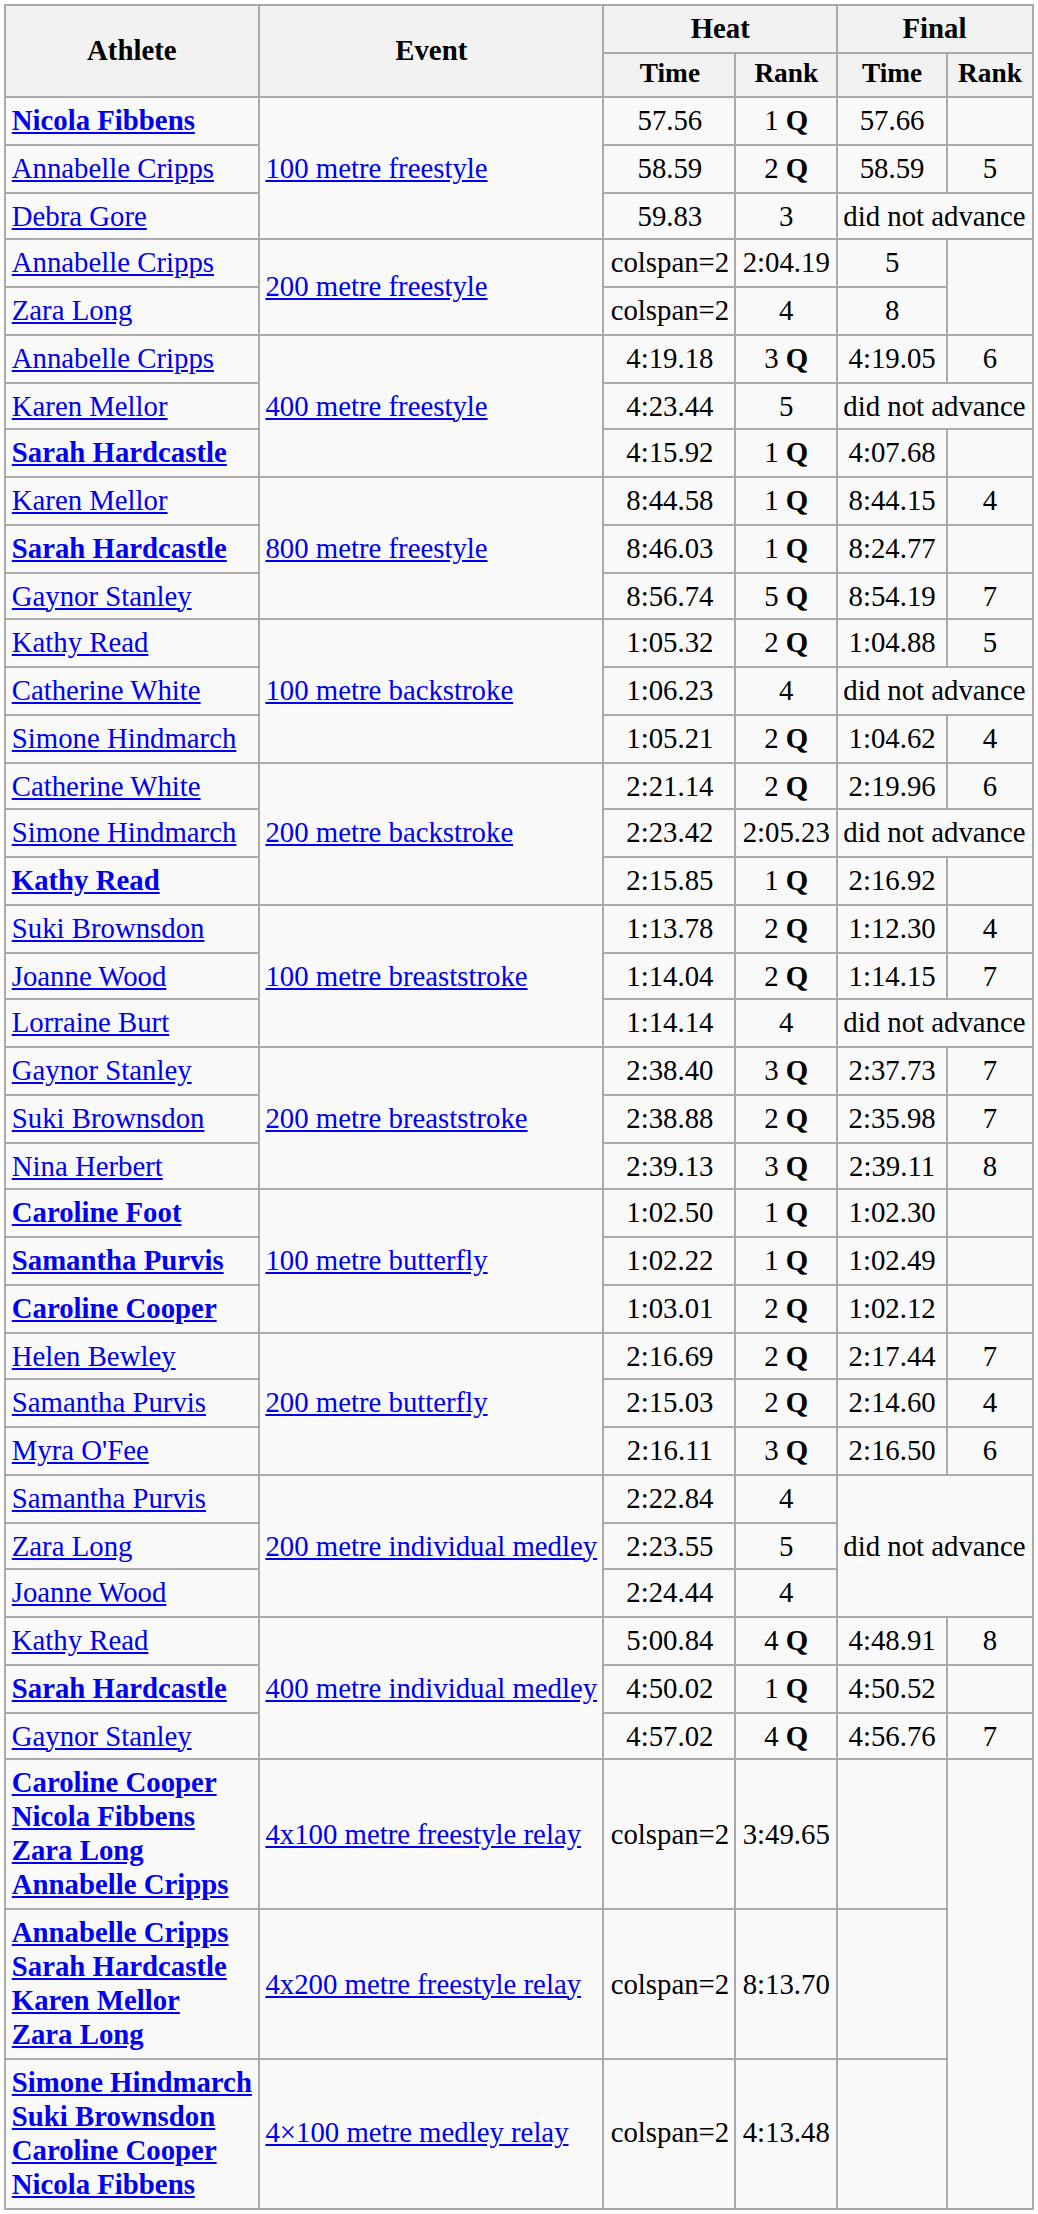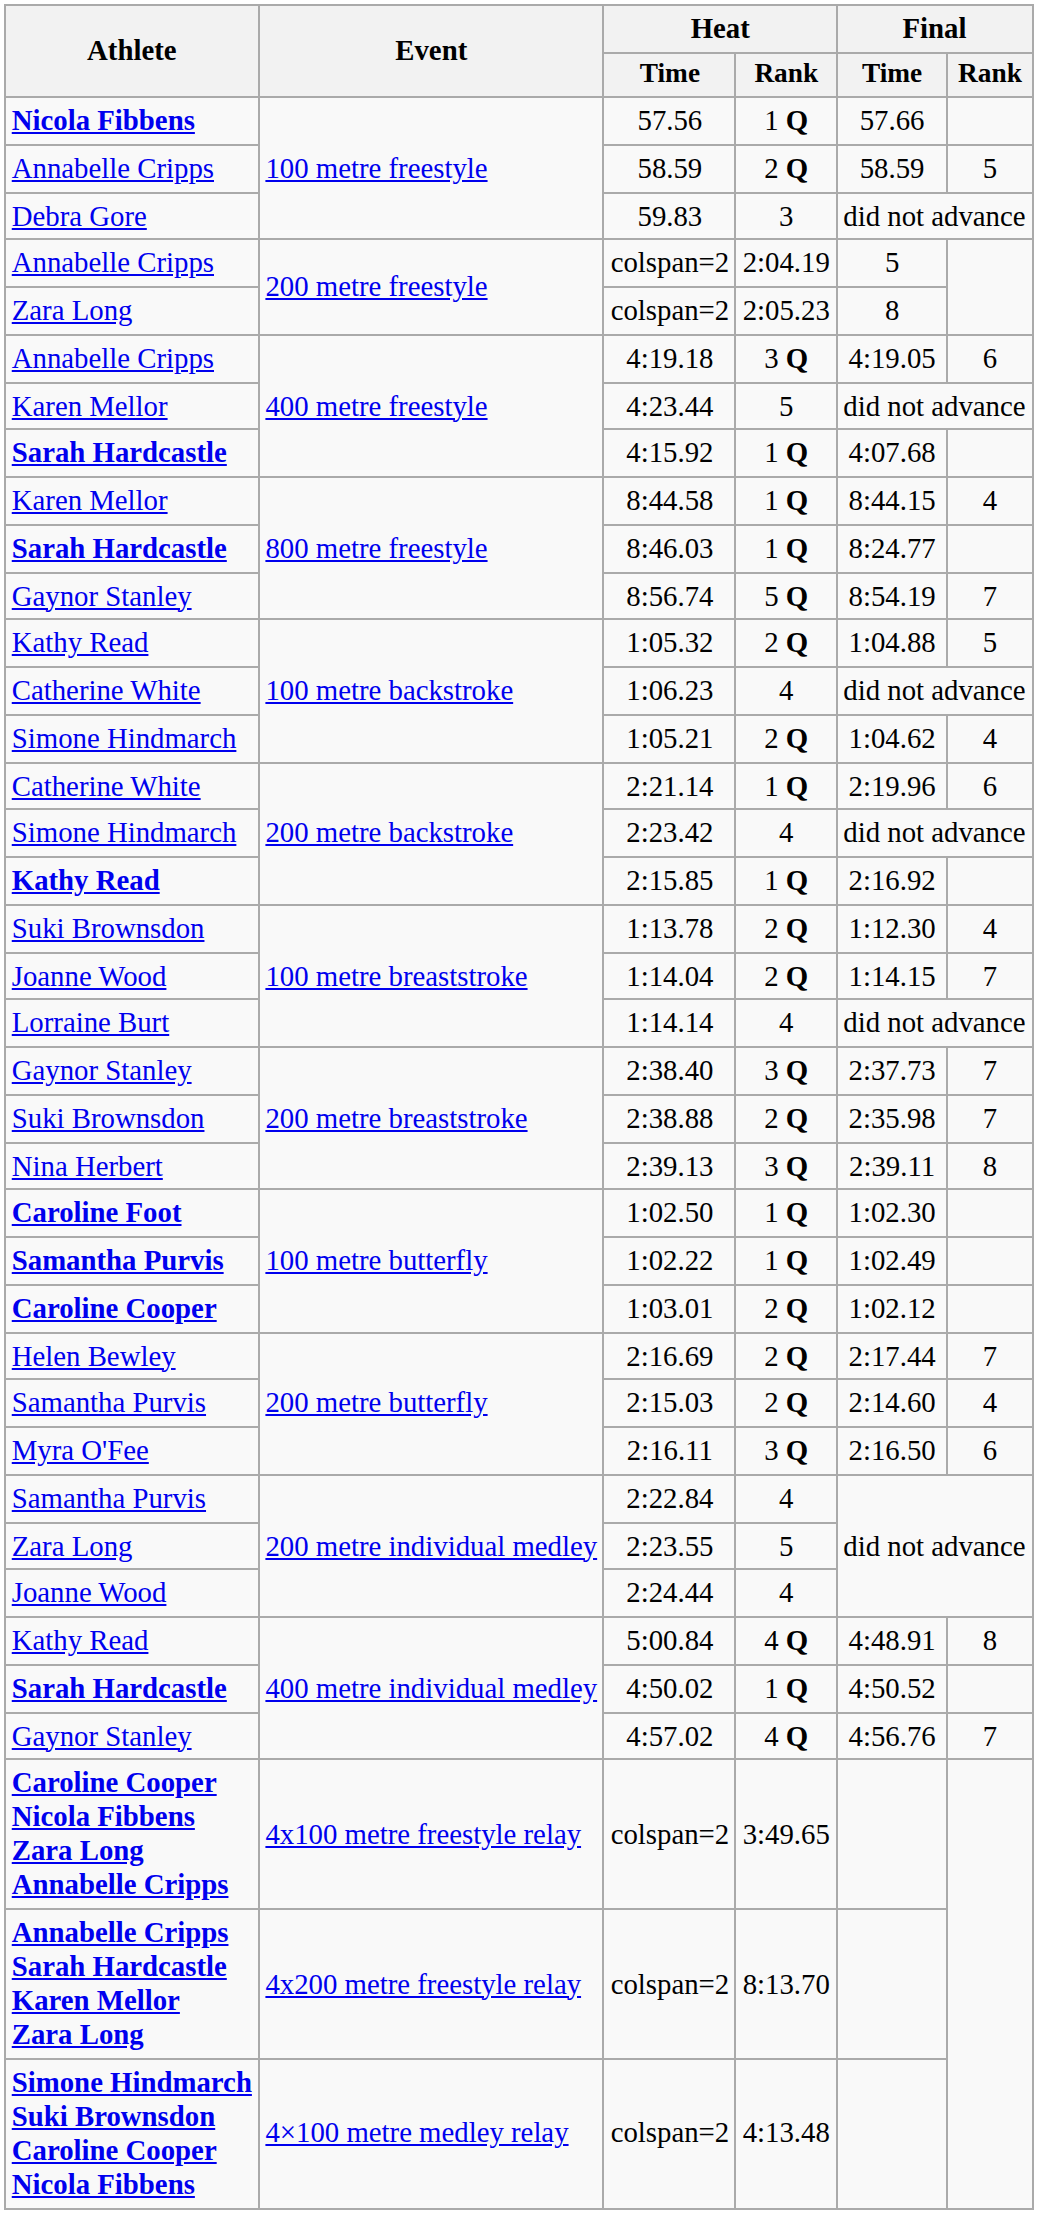(786, 311) 4 -> (786, 311) 2:05.23
(786, 786) 2 Q -> (786, 786) 1 Q
(786, 833) 2:05.23 -> (786, 833) 4
